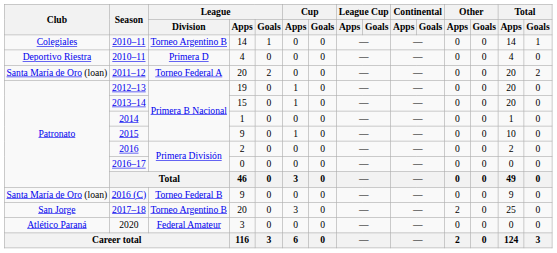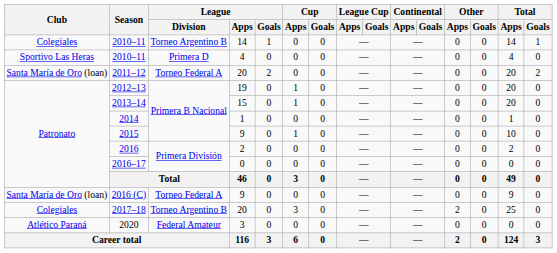(57, 57) Deportivo Riestra -> (57, 57) Sportivo Las Heras
(189, 194) Torneo Federal B -> (189, 194) Torneo Federal A
(57, 210) San Jorge -> (57, 210) Colegiales
